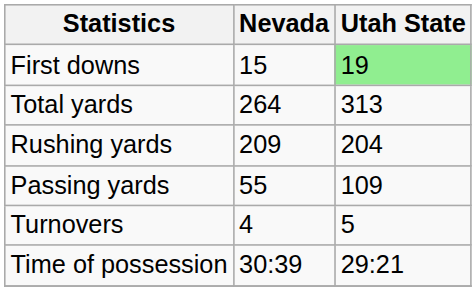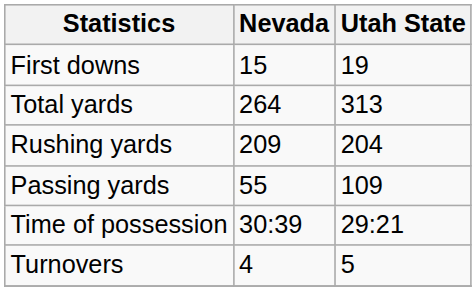(355, 64) lightgreen background -> (355, 64) no background
rows swapped: (67, 225) <-> (119, 265)
